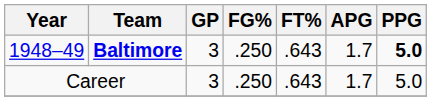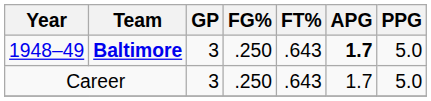(359, 51) normal -> (359, 51) bold
(409, 51) bold -> (409, 51) normal
